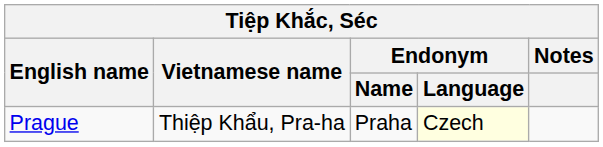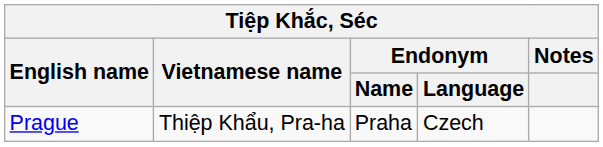(453, 123) lightyellow background -> (453, 123) no background
